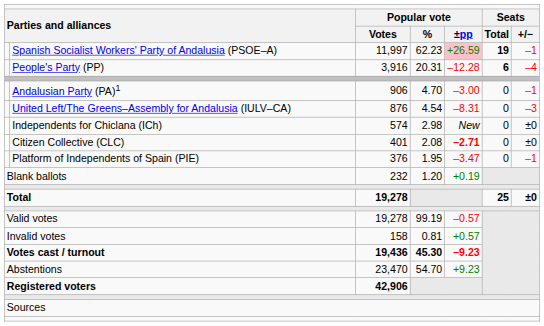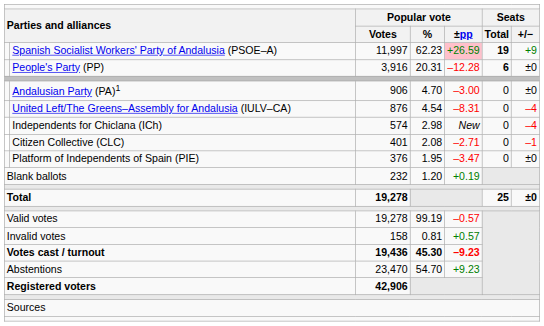(531, 51) –1 -> (531, 51) +9
(531, 67) –4 -> (531, 67) ±0
(531, 91) –1 -> (531, 91) ±0
(531, 109) –3 -> (531, 109) –4
(531, 125) ±0 -> (531, 125) –4
(466, 142) bold -> (466, 142) normal
(531, 142) ±0 -> (531, 142) –1
(531, 159) –1 -> (531, 159) ±0
